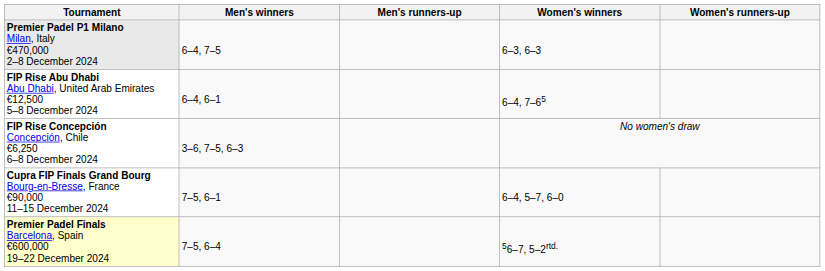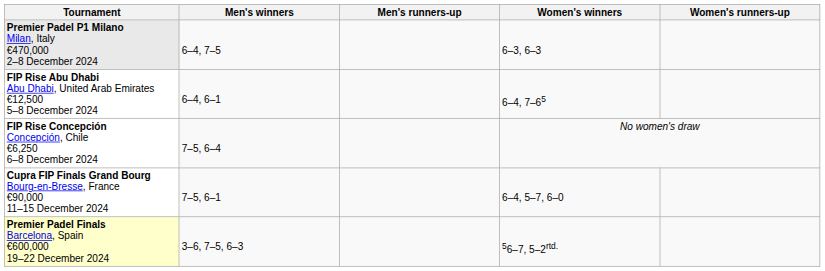(212, 148) 3–6, 7–5, 6–3 -> (201, 148) 7–5, 6–4
(201, 247) 7–5, 6–4 -> (212, 247) 3–6, 7–5, 6–3
